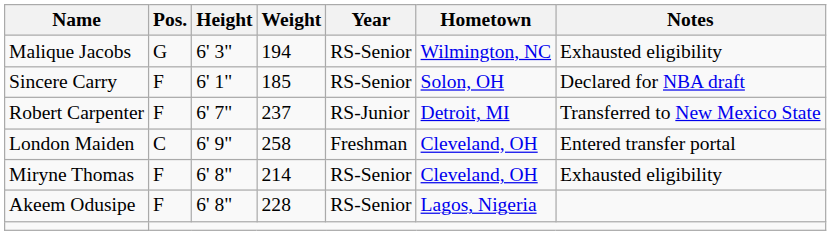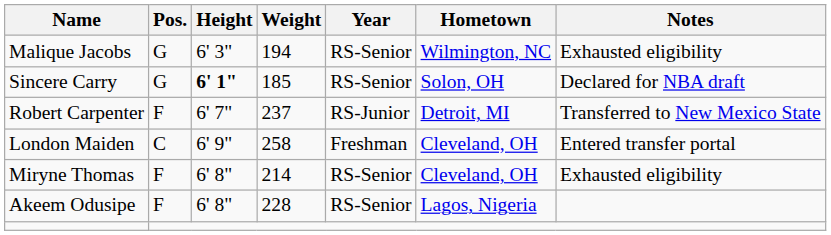(159, 81) F -> (160, 81) G
(214, 81) normal -> (217, 81) bold
